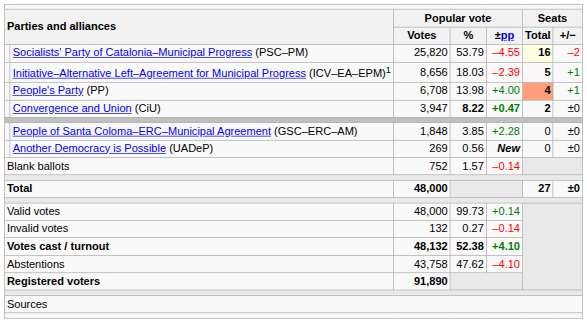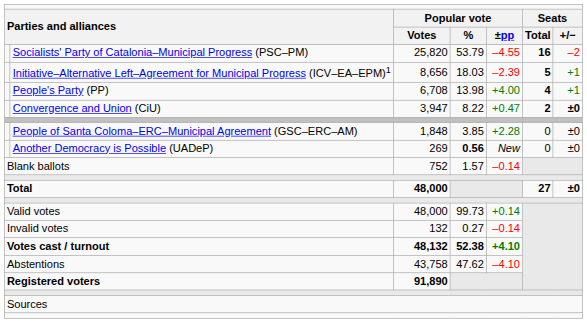(544, 53) lightyellow background -> (544, 53) no background
(548, 91) lightsalmon background -> (548, 91) no background
(473, 108) bold -> (473, 108) normal
(506, 108) bold -> (506, 108) normal
(574, 108) normal -> (574, 108) bold
(473, 148) normal -> (473, 148) bold
(509, 148) bold -> (509, 148) normal
